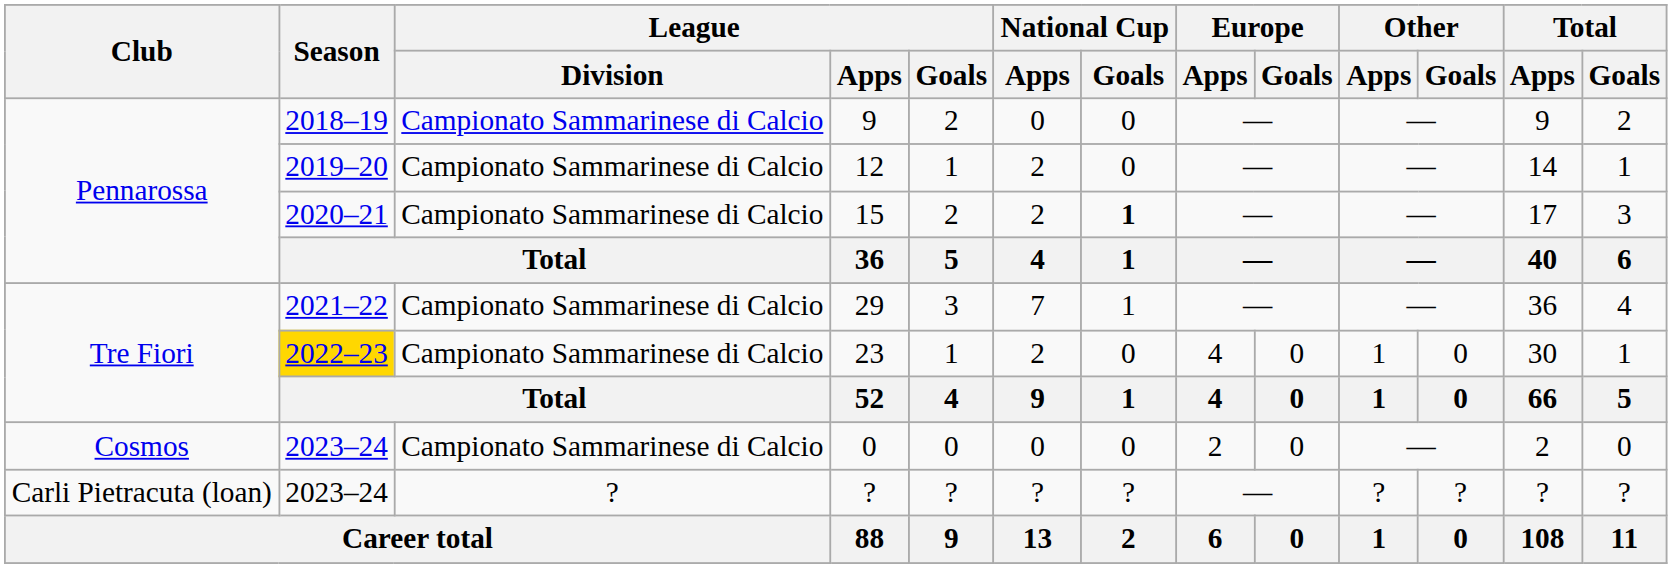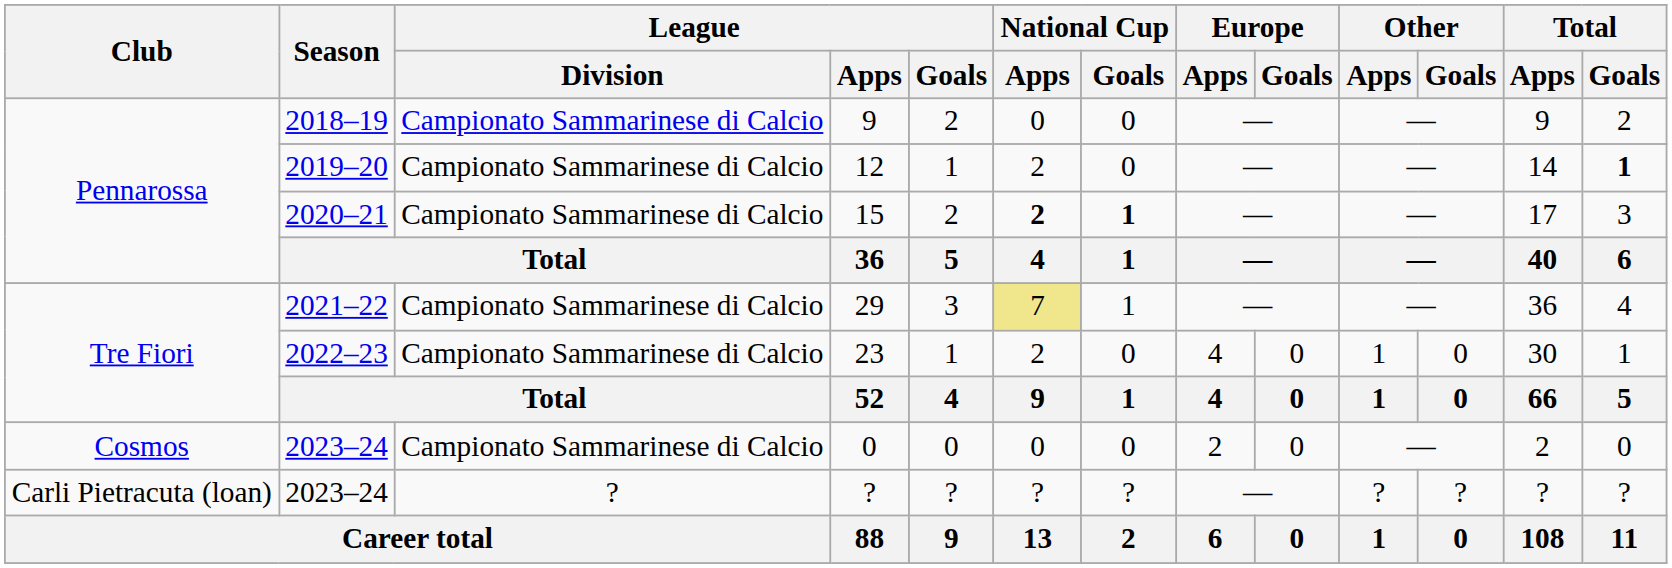(1624, 167) normal -> (1624, 167) bold
(1037, 213) normal -> (1037, 213) bold
(1037, 306) no background -> (1037, 306) khaki background
(337, 352) gold background -> (337, 352) no background
